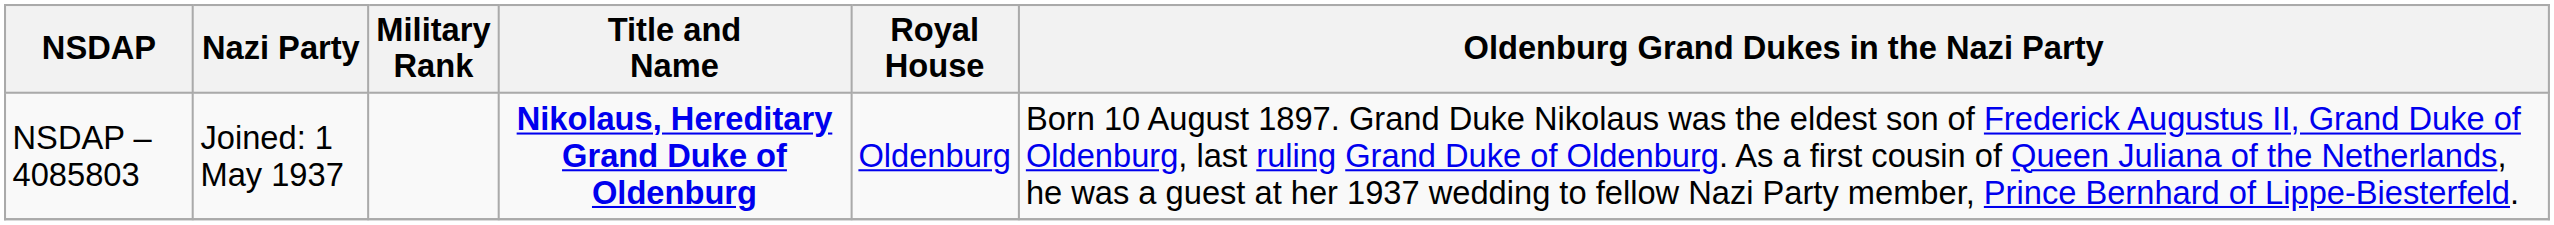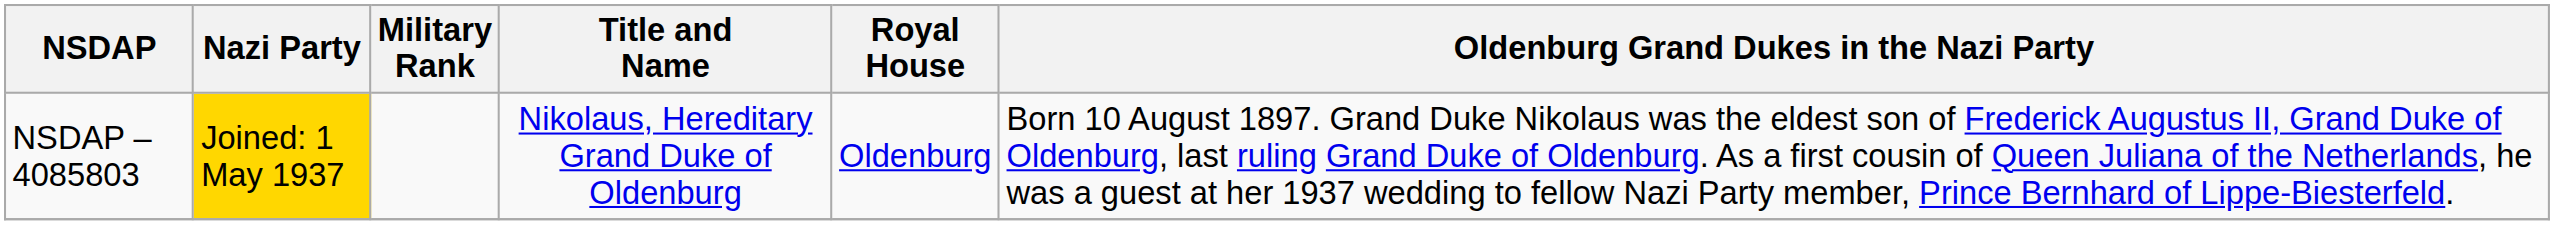(272, 155) no background -> (273, 155) gold background
(674, 155) bold -> (666, 155) normal
